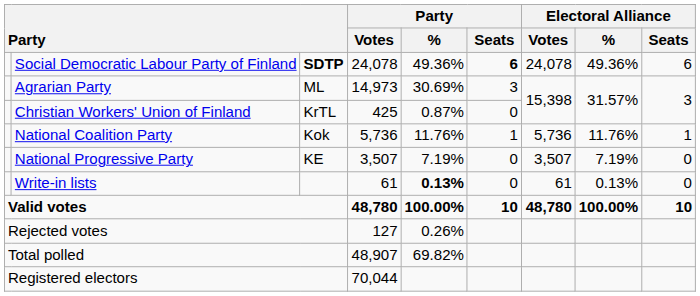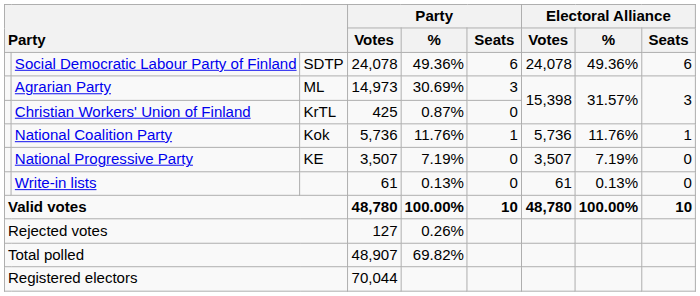(324, 64) bold -> (324, 64) normal
(514, 64) bold -> (514, 64) normal
(443, 183) bold -> (443, 183) normal
